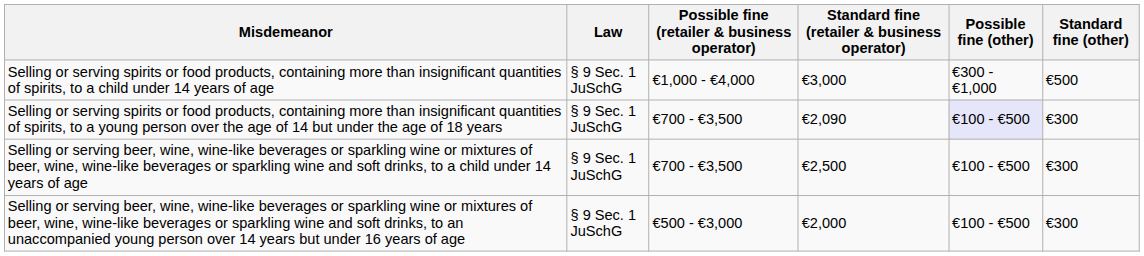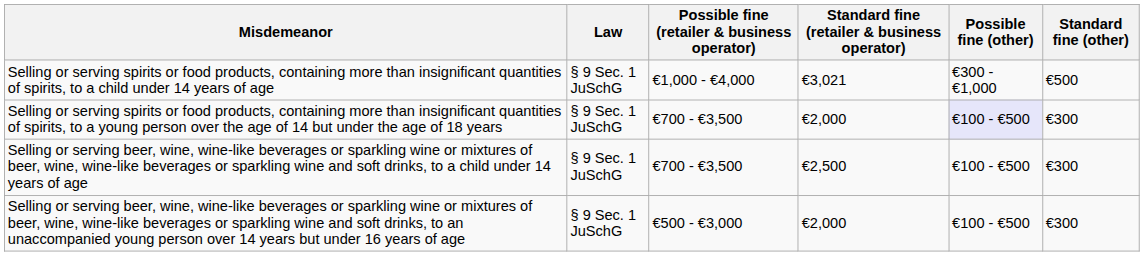(824, 80) €3,000 -> (824, 80) €3,021
(824, 119) €2,090 -> (824, 119) €2,000
